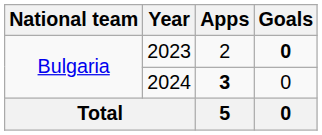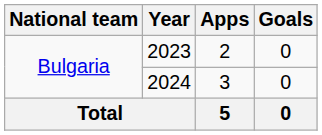(286, 51) bold -> (286, 51) normal
(225, 82) bold -> (225, 82) normal
